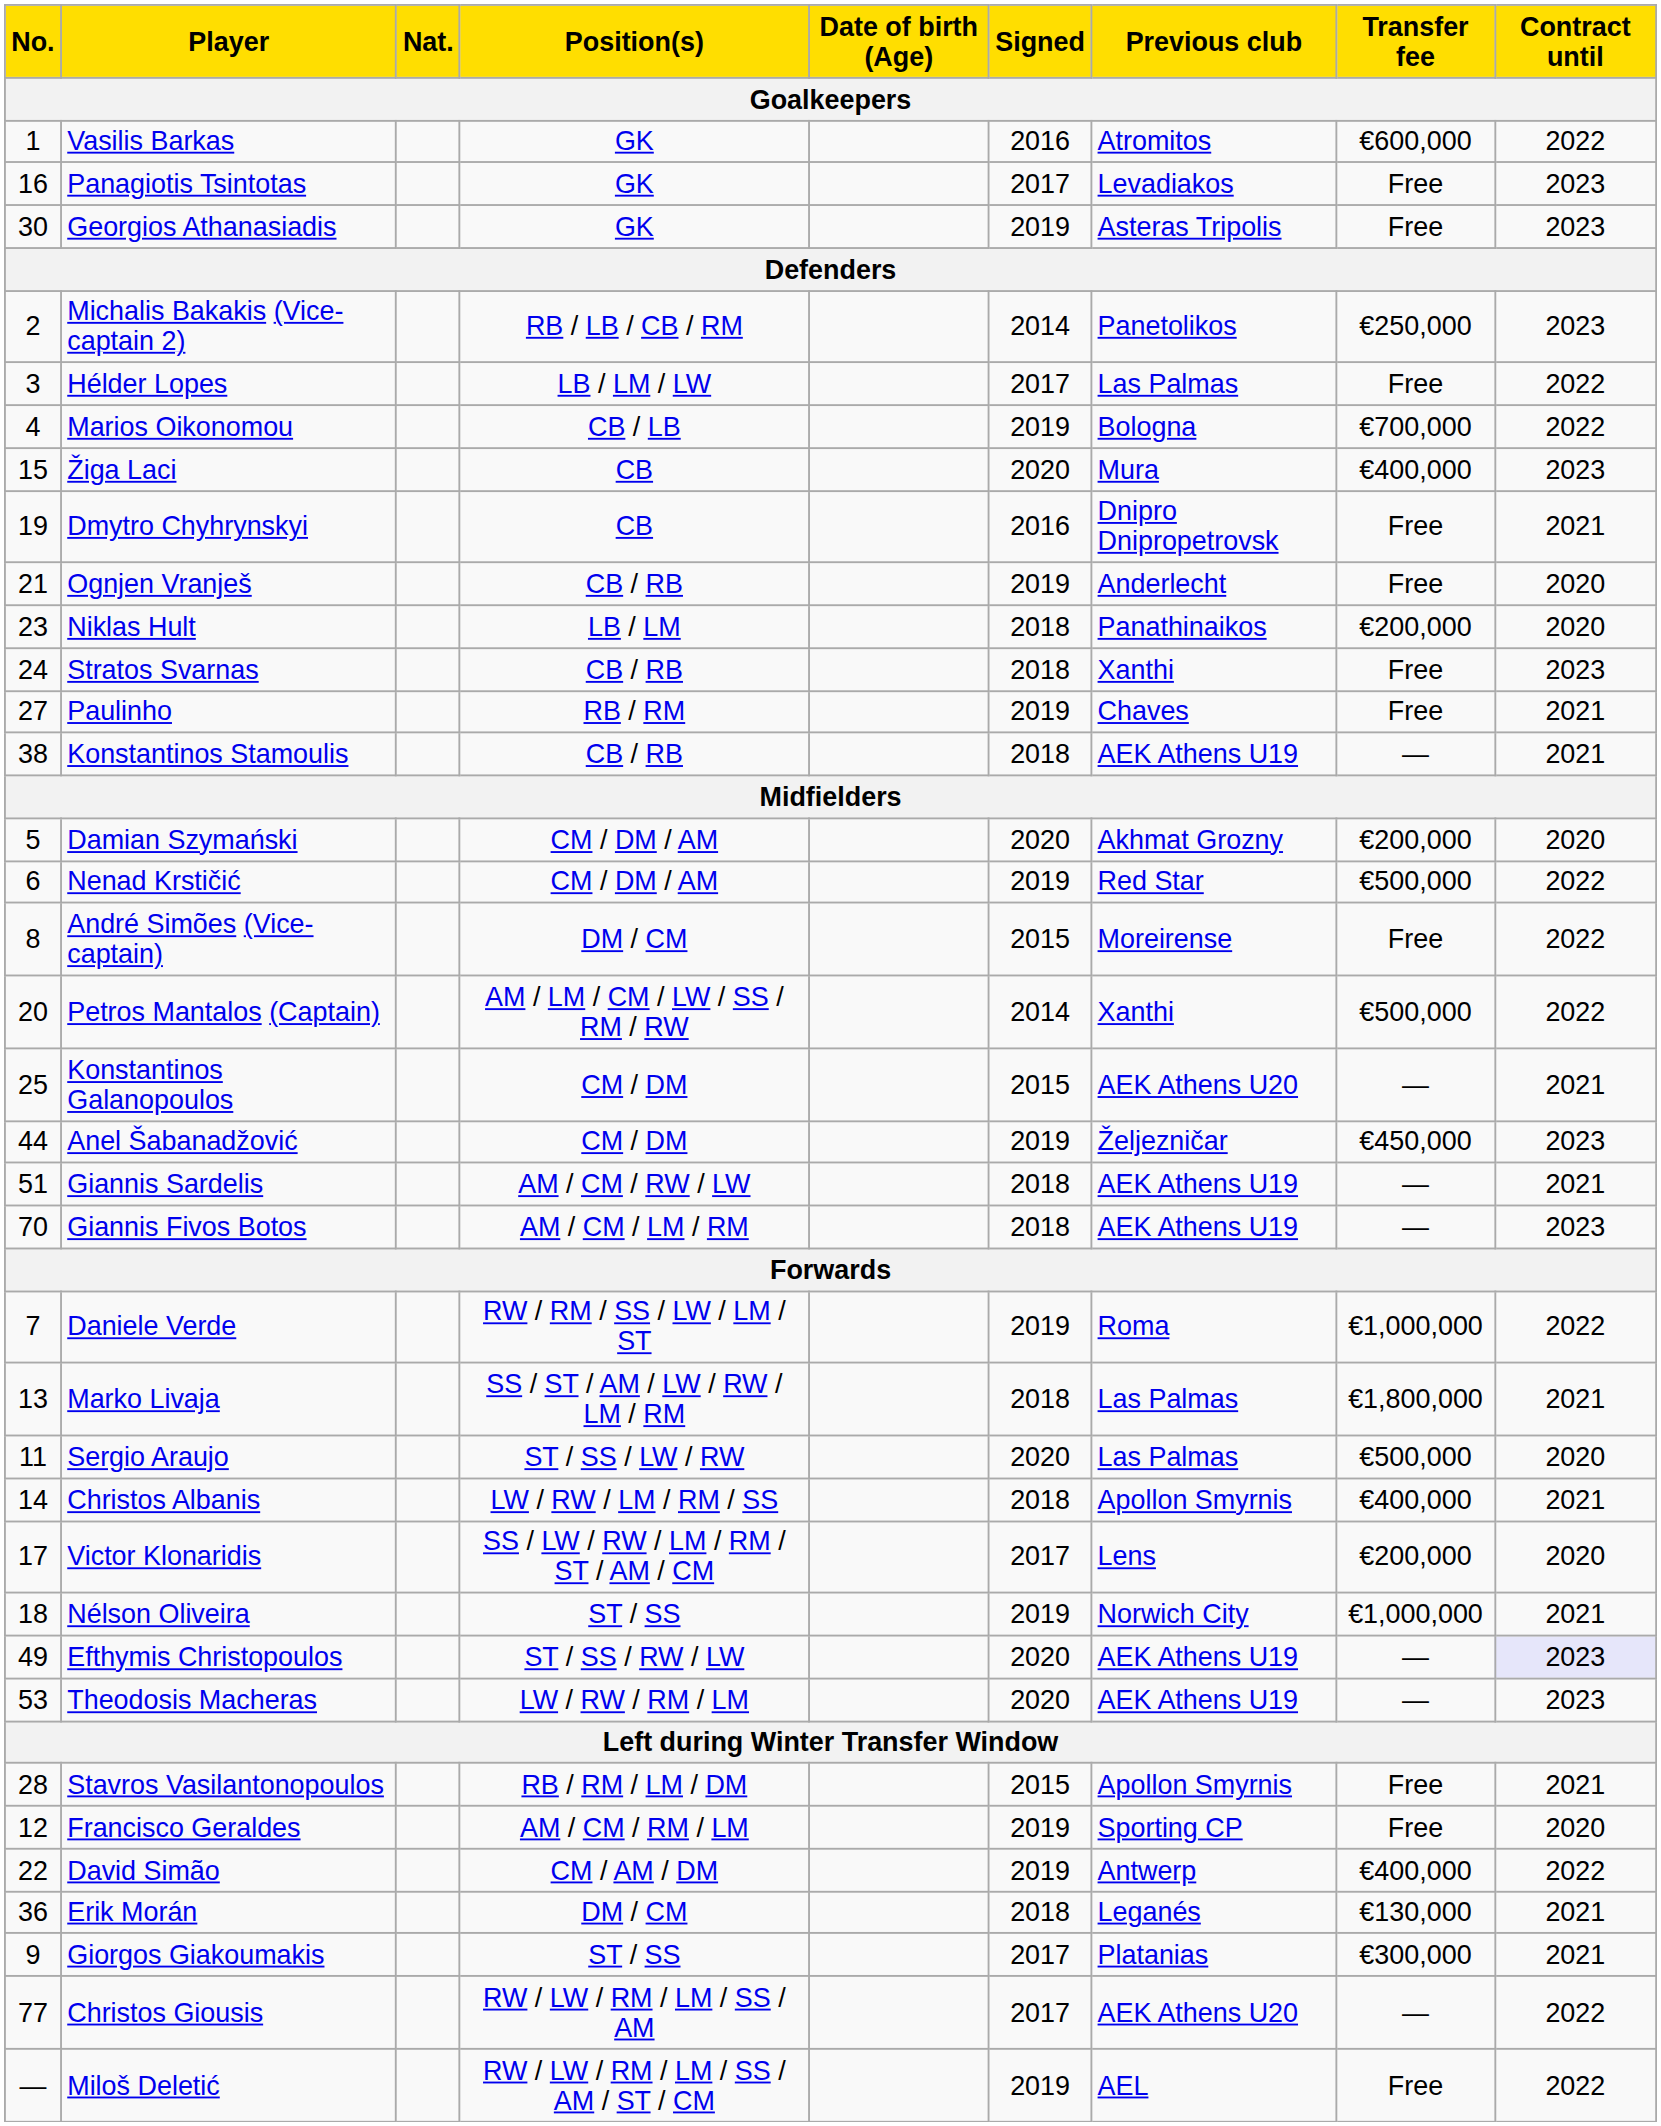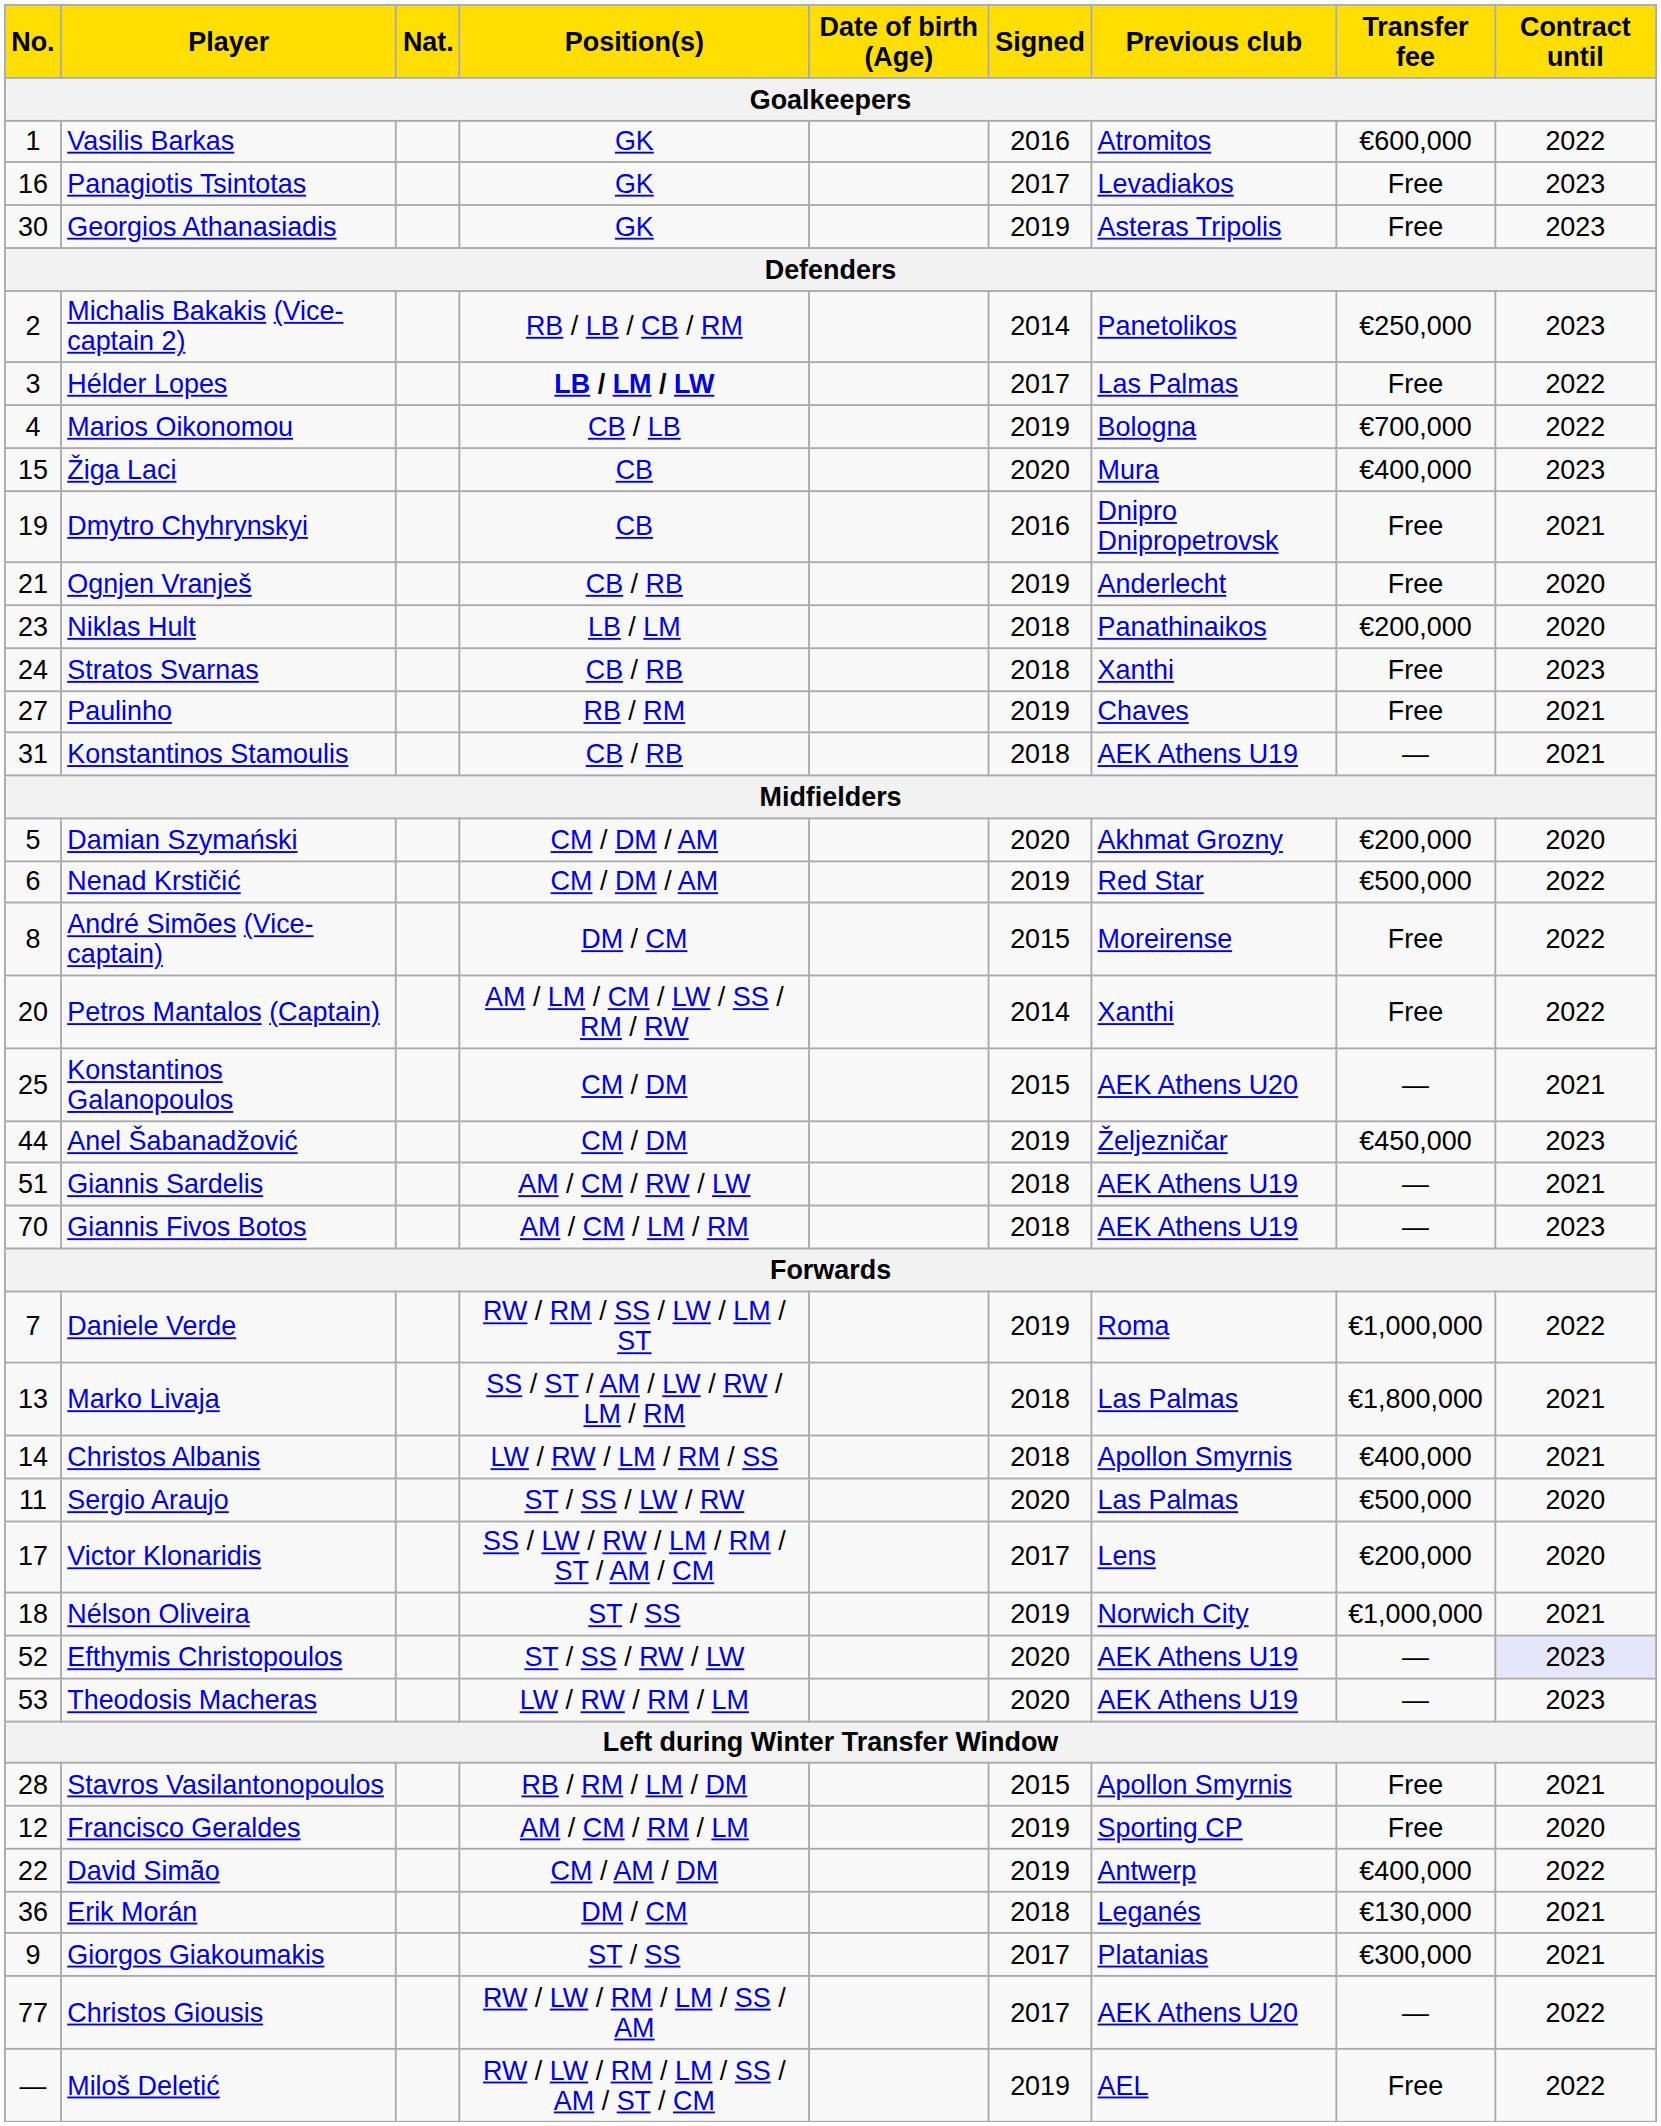(634, 384) normal -> (634, 384) bold
(33, 754) 38 -> (33, 754) 31
(1415, 1012) €500,000 -> (1415, 1012) Free
rows swapped: (148, 1457) <-> (164, 1500)
(33, 1657) 49 -> (33, 1657) 52
